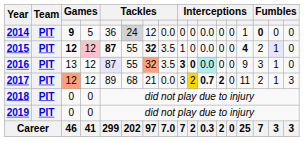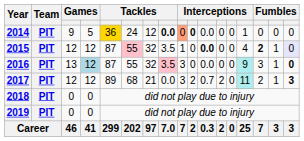(71, 33) bold -> (71, 33) normal
(111, 33) no background -> (111, 33) gold background
(132, 33) lightgrey background -> (132, 33) no background
(168, 33) normal -> (168, 33) bold
(182, 33) no background -> (182, 33) lightsalmon background
(193, 33) normal -> (193, 33) bold
(261, 33) bold -> (261, 33) normal
(71, 49) bold -> (71, 49) normal
(90, 49) pink background -> (90, 49) no background
(111, 49) bold -> (111, 49) normal
(132, 49) no background -> (132, 49) pink background
(151, 49) bold -> (151, 49) normal
(207, 49) normal -> (207, 49) bold
(245, 49) bold -> (245, 49) normal
(261, 49) normal -> (261, 49) bold
(276, 49) lavender background -> (276, 49) no background
(291, 49) no background -> (291, 49) lavender background
(90, 65) no background -> (90, 65) lightblue background
(111, 65) lavender background -> (111, 65) no background
(151, 65) lightsalmon background -> (151, 65) no background
(168, 65) no background -> (168, 65) pink background
(182, 65) bold -> (182, 65) normal
(193, 65) bold -> (193, 65) normal
(207, 65) paleturquoise background -> (207, 65) no background
(245, 65) no background -> (245, 65) paleturquoise background
(291, 65) normal -> (291, 65) bold
(71, 81) lightsalmon background -> (71, 81) no background
(193, 81) gold background -> (193, 81) no background
(207, 81) bold -> (207, 81) normal
(222, 81) bold -> (222, 81) normal
(245, 81) no background -> (245, 81) paleturquoise background
(291, 81) normal -> (291, 81) bold
